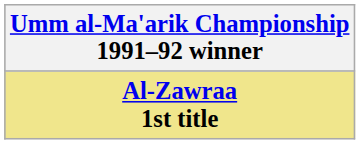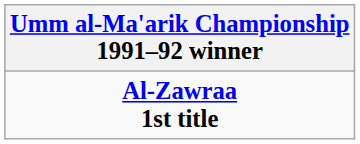(180, 104) khaki background -> (180, 104) no background
